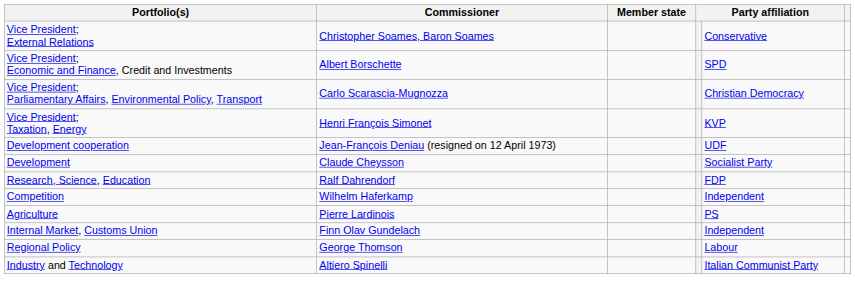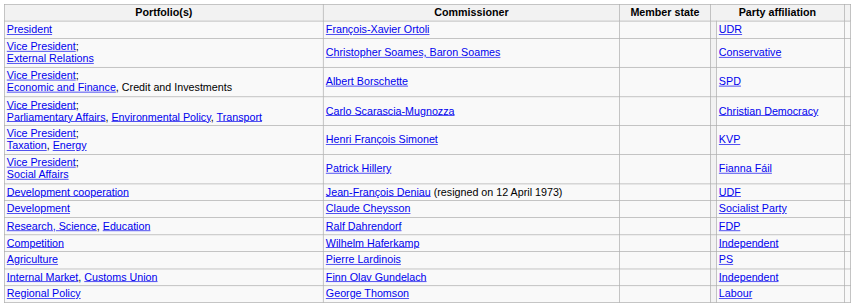+ row: (29, 30)
+ row: (43, 169)
- row: (65, 265)
